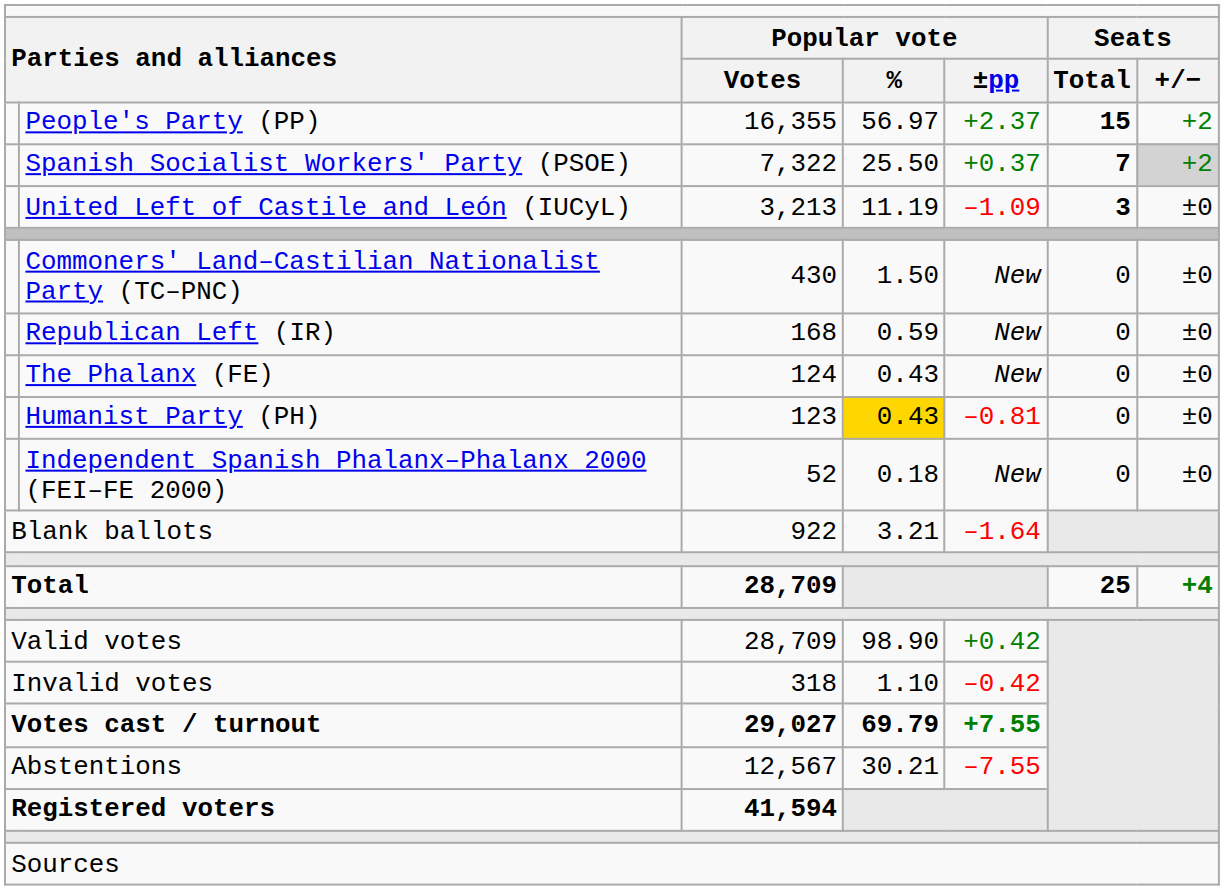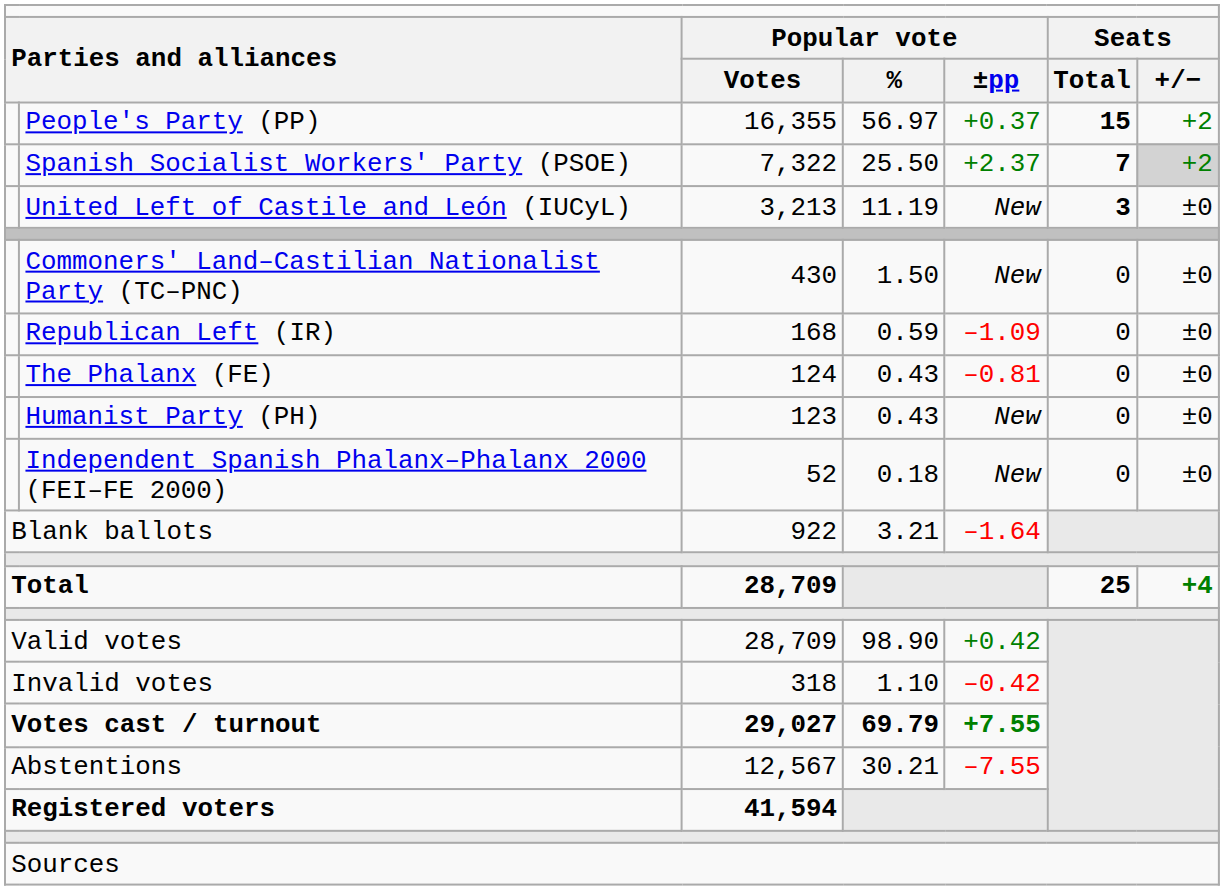(1002, 123) +2.37 -> (1002, 123) +0.37
(1002, 165) +0.37 -> (1002, 165) +2.37
(1002, 207) –1.09 -> (1018, 207) New
(1018, 334) New -> (1002, 334) –1.09
(1018, 376) New -> (1002, 376) –0.81
(908, 418) gold background -> (908, 418) no background
(1002, 418) –0.81 -> (1018, 418) New
